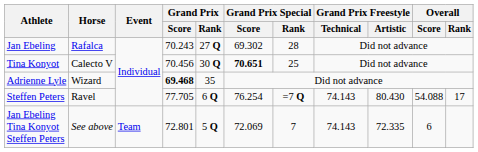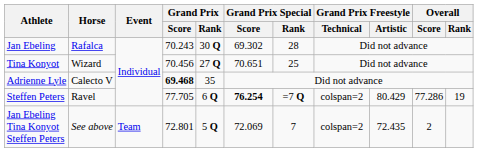(210, 46) 27 Q -> (210, 46) 30 Q
(92, 63) Calecto V -> (86, 63) Wizard
(210, 63) 30 Q -> (210, 63) 27 Q
(248, 63) bold -> (248, 63) normal
(86, 80) Wizard -> (92, 80) Calecto V
(248, 98) normal -> (248, 98) bold
(341, 98) 74.143 -> (342, 98) colspan=2
(390, 98) 80.430 -> (391, 98) 80.429
(429, 98) 54.088 -> (429, 98) 77.286
(459, 98) 17 -> (459, 98) 19
(341, 127) 74.143 -> (342, 127) colspan=2
(390, 127) 72.335 -> (391, 127) 72.435
(429, 127) 6 -> (429, 127) 2
